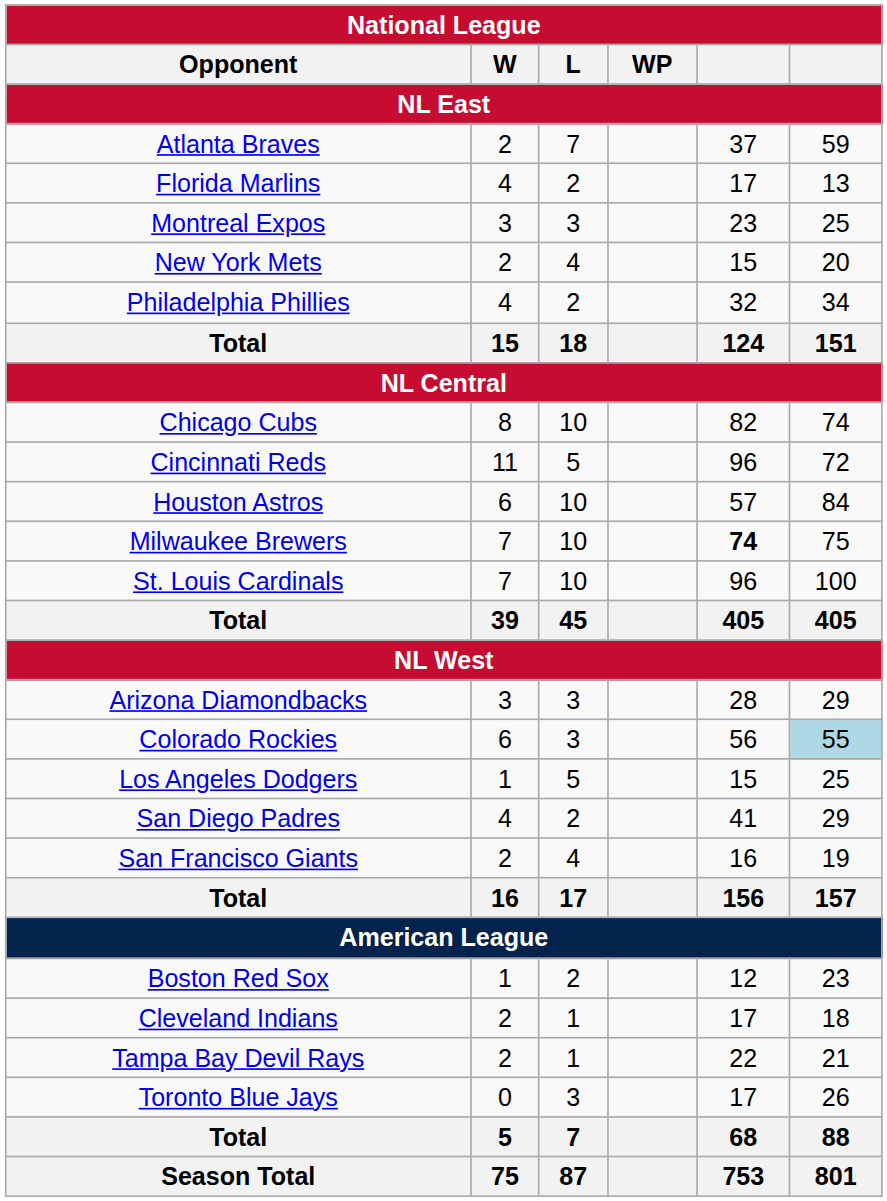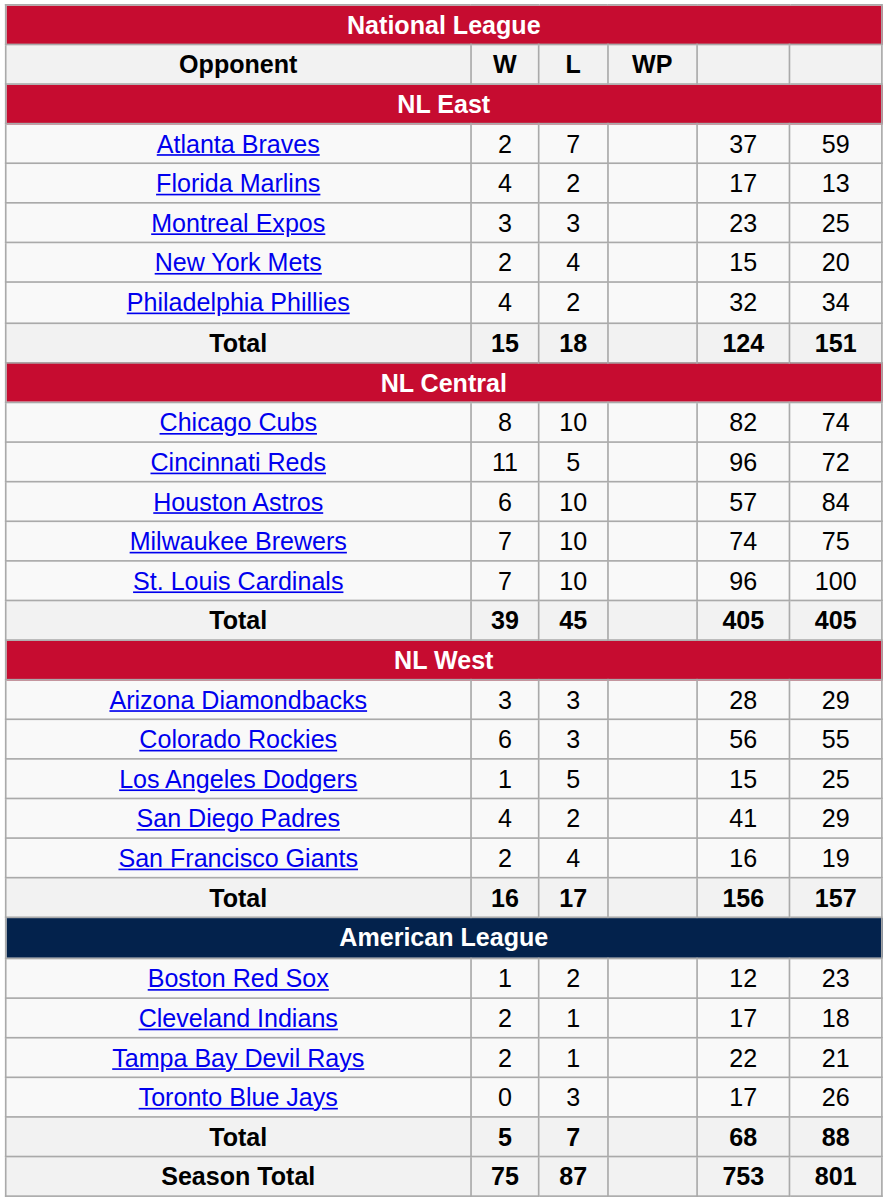(743, 541) bold -> (743, 541) normal
(836, 739) lightblue background -> (836, 739) no background
